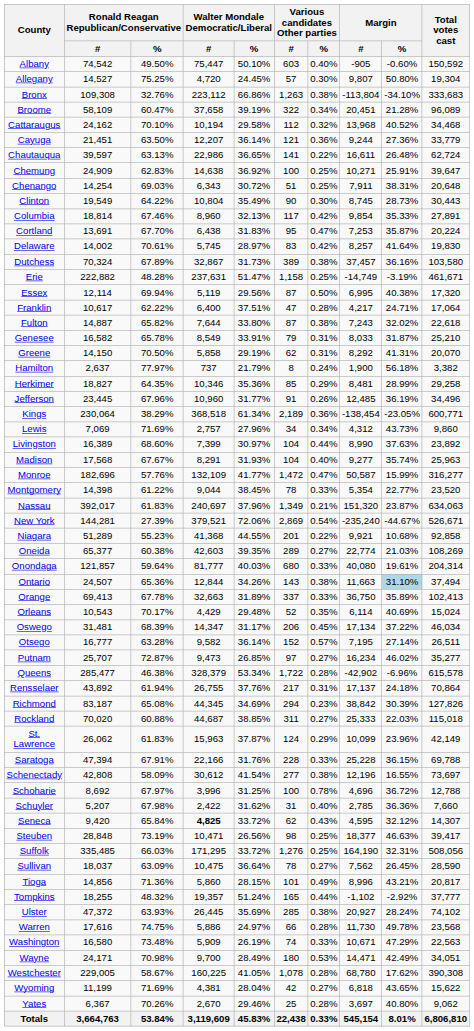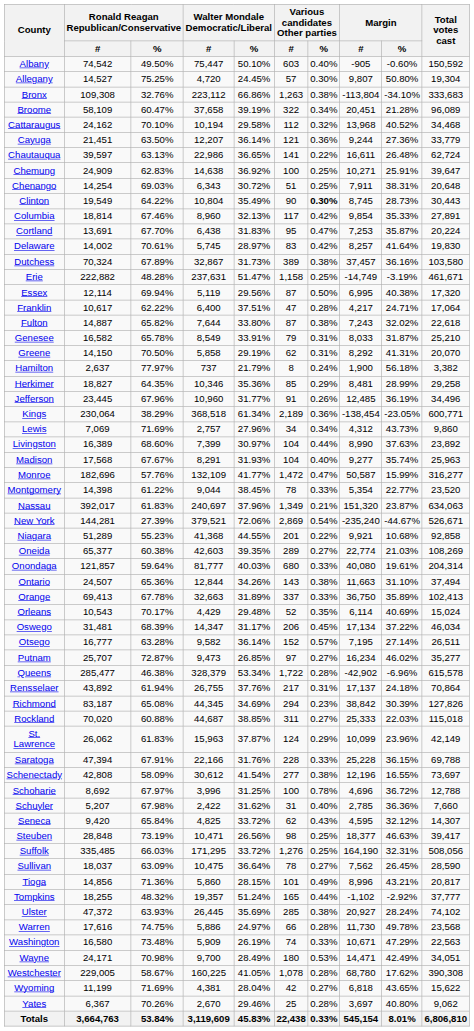(324, 201) normal -> (324, 201) bold
(402, 581) lightblue background -> (402, 581) no background
(209, 820) bold -> (209, 820) normal
